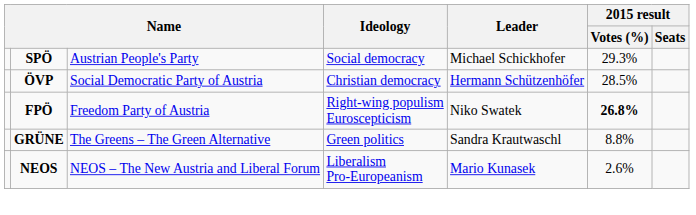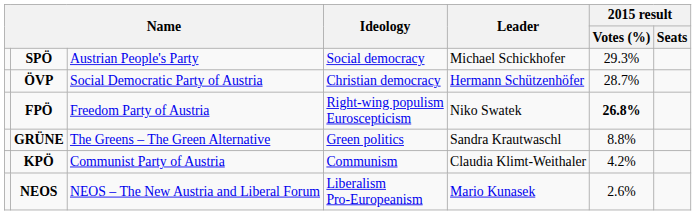(619, 80) 28.5% -> (621, 80) 28.7%
+ row: (39, 161)
